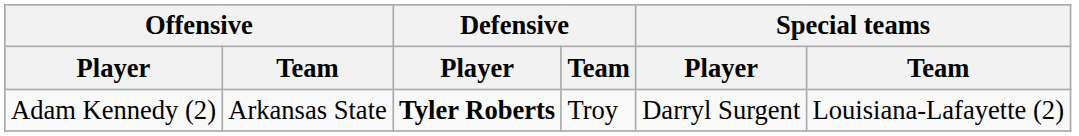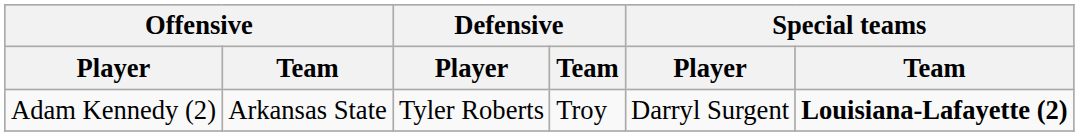(477, 109) bold -> (472, 109) normal
(938, 109) normal -> (934, 109) bold
